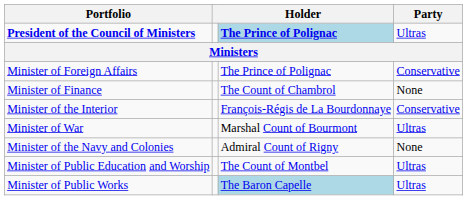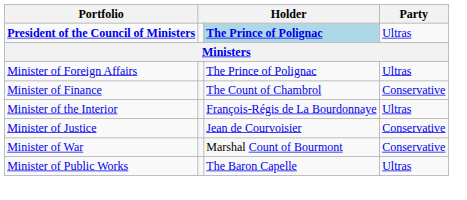(428, 71) Conservative -> (397, 71) Ultras
(409, 90) None -> (414, 90) Conservative
(428, 109) Conservative -> (397, 109) Ultras
+ row: (52, 128)
(411, 128) Ultras -> (414, 147) Conservative
- row: (90, 147)
- row: (108, 166)
(266, 185) lightblue background -> (252, 166) no background
